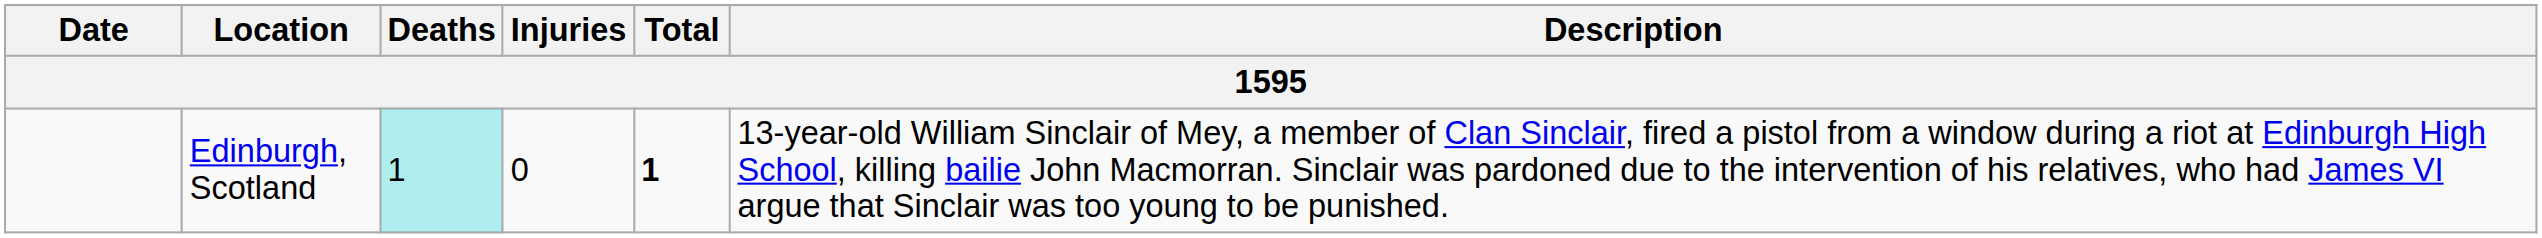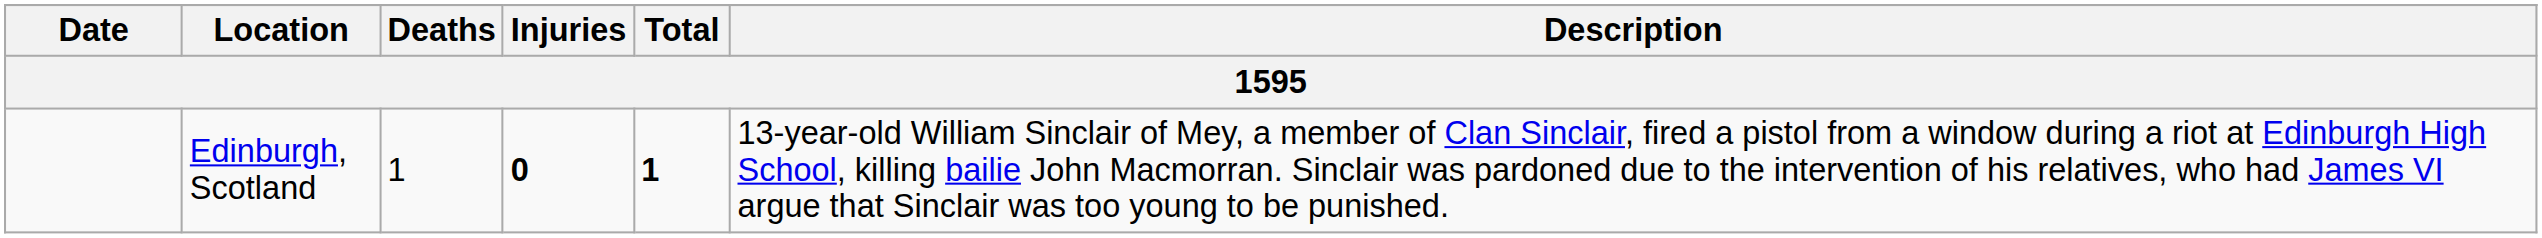(397, 169) paleturquoise background -> (397, 169) no background
(520, 169) normal -> (520, 169) bold
